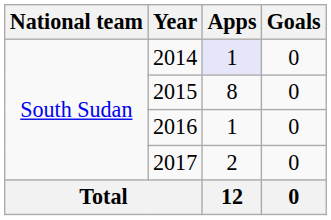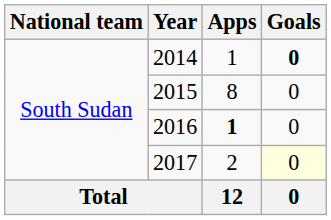(232, 57) lavender background -> (232, 57) no background
(294, 57) normal -> (294, 57) bold
(232, 127) normal -> (232, 127) bold
(294, 162) no background -> (294, 162) lightyellow background
